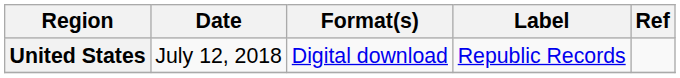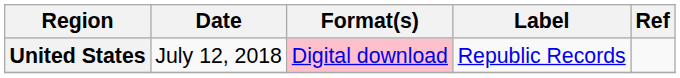(370, 55) no background -> (370, 55) pink background
